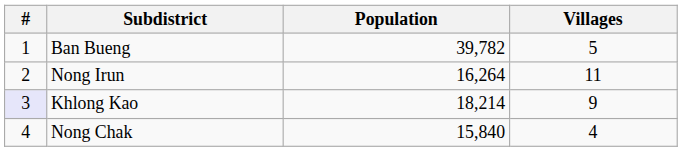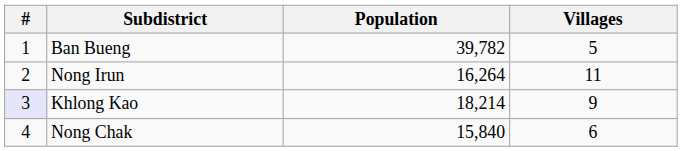(593, 132) 4 -> (593, 132) 6
